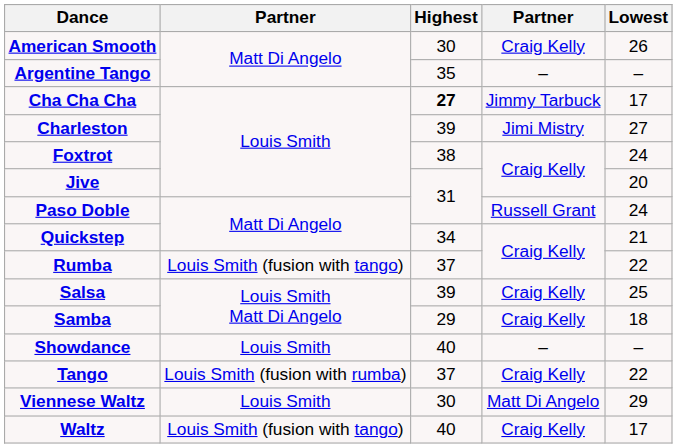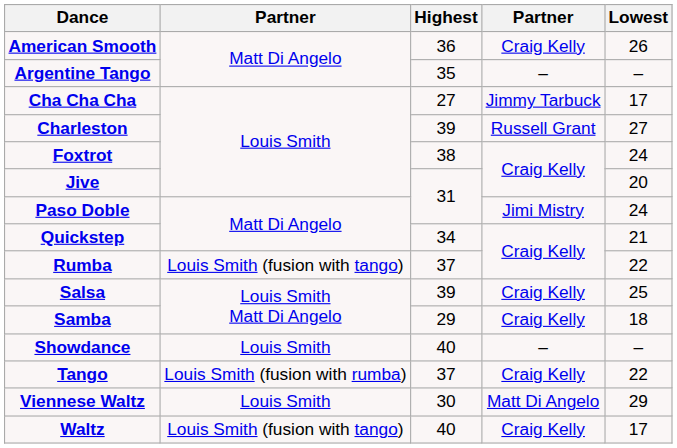(446, 45) 30 -> (446, 45) 36
(446, 100) bold -> (446, 100) normal
(543, 127) Jimi Mistry -> (543, 127) Russell Grant
(543, 210) Russell Grant -> (543, 210) Jimi Mistry
